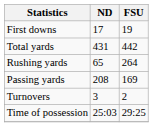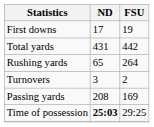rows swapped: (36, 79) <-> (28, 96)
(105, 113) normal -> (105, 113) bold
